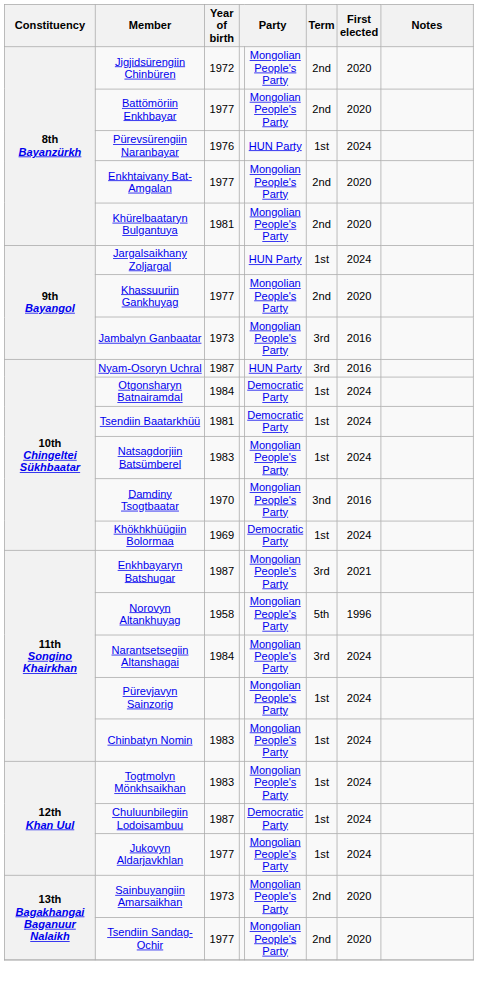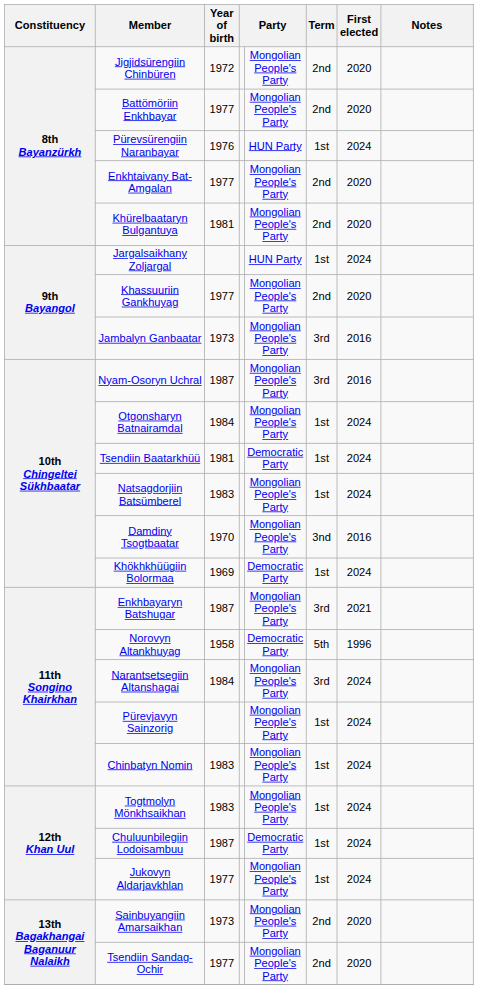(275, 368) HUN Party -> (275, 381) Mongolian People's Party
(275, 392) Democratic Party -> (275, 423) Mongolian People's Party
(275, 614) Mongolian People's Party -> (275, 645) Democratic Party
